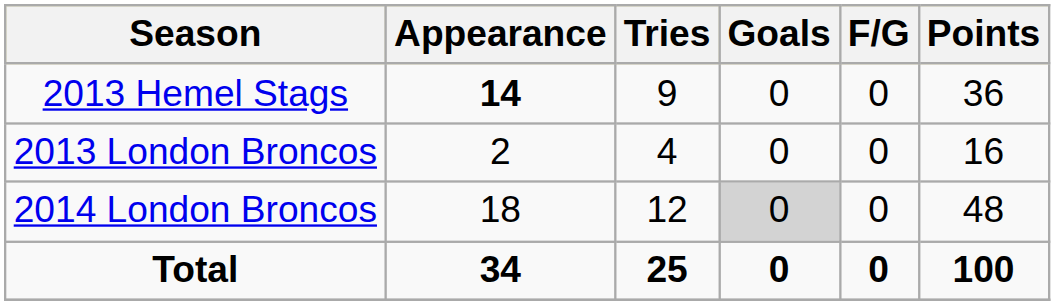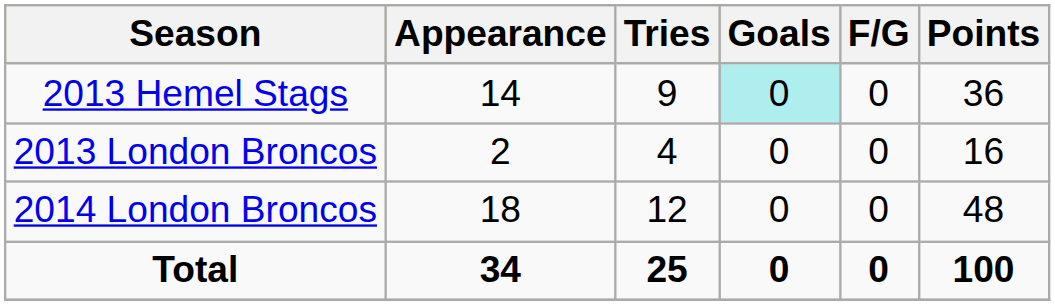(500, 92) bold -> (500, 92) normal
(779, 92) no background -> (779, 92) paleturquoise background
(779, 210) lightgrey background -> (779, 210) no background
